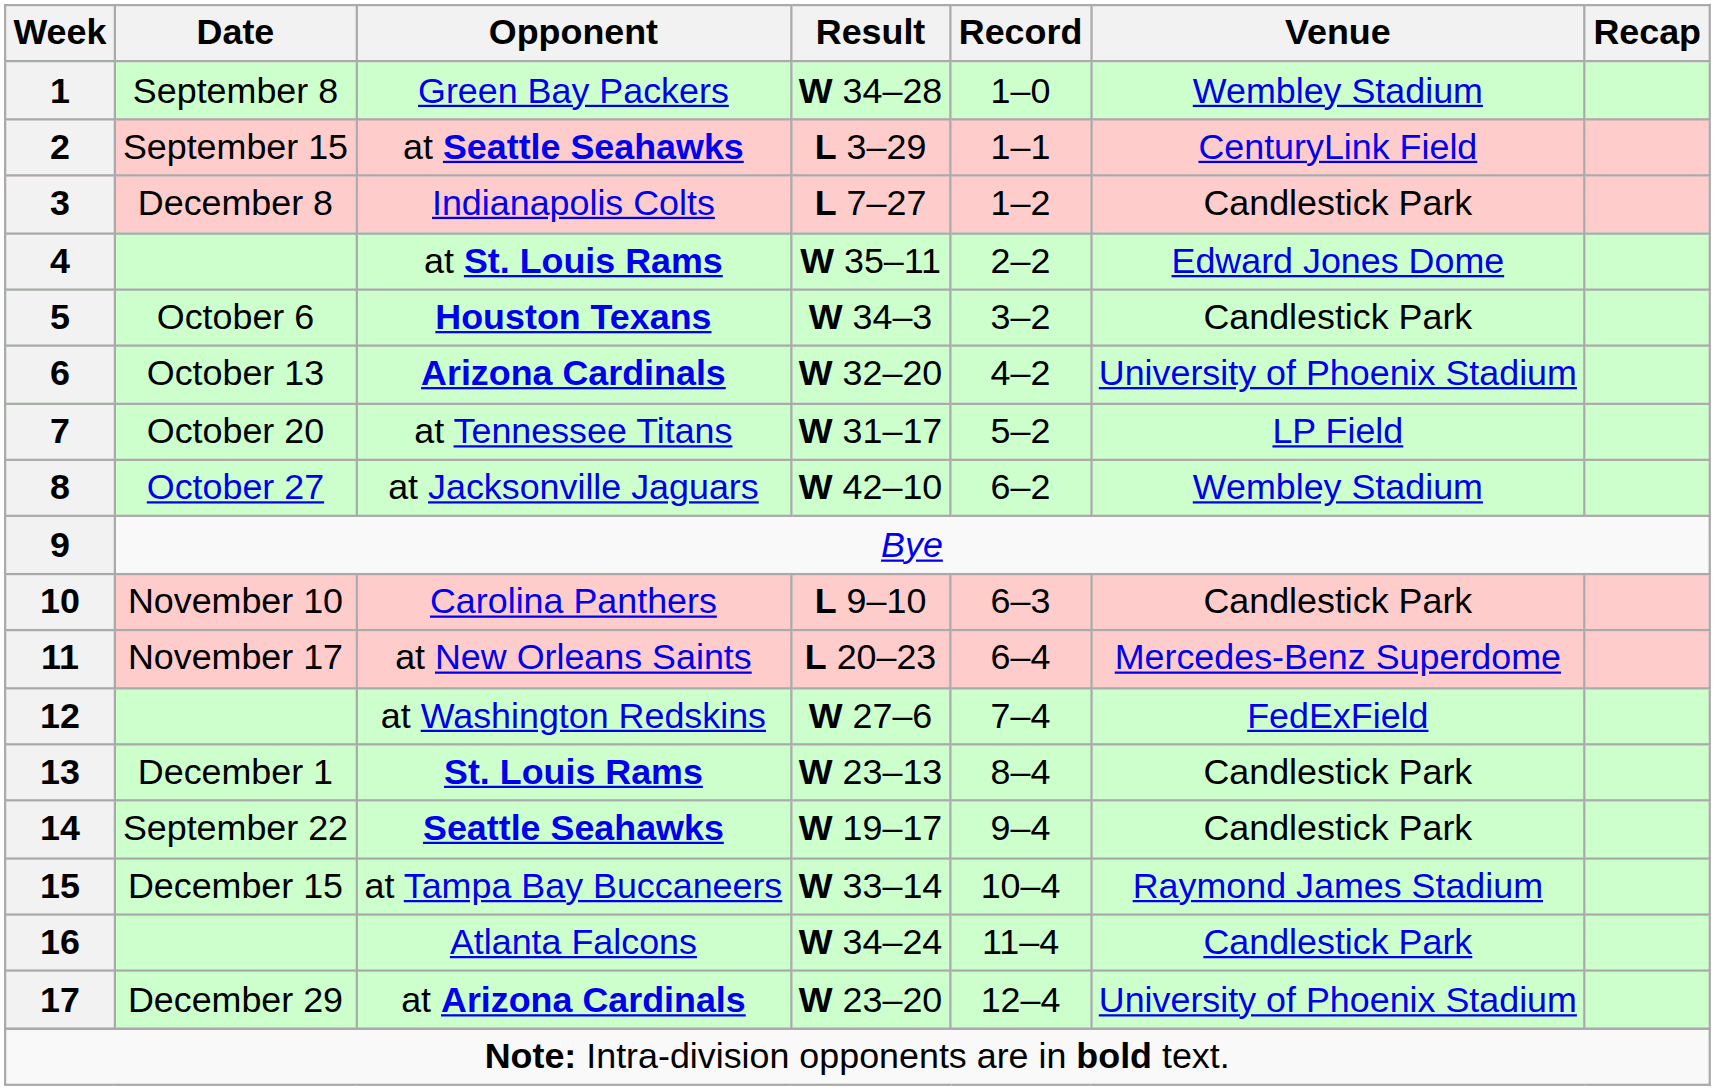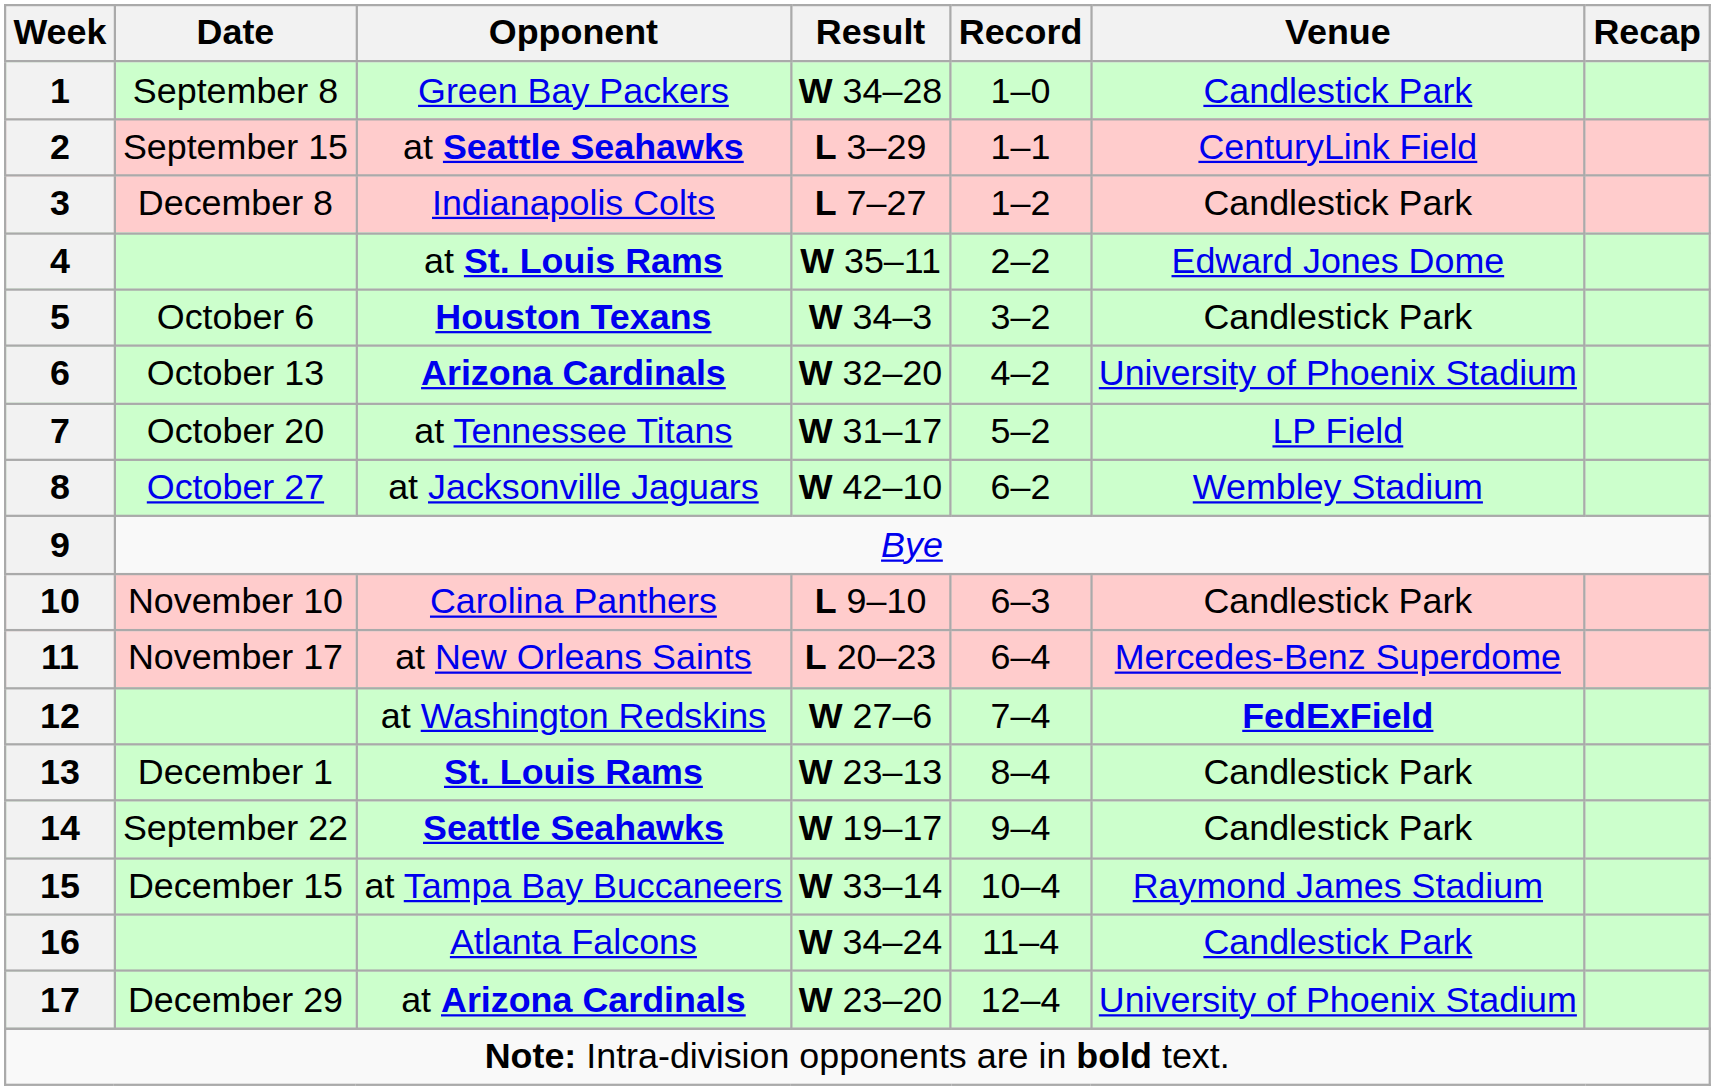(1338, 89) Wembley Stadium -> (1338, 89) Candlestick Park
(1338, 715) normal -> (1338, 715) bold
